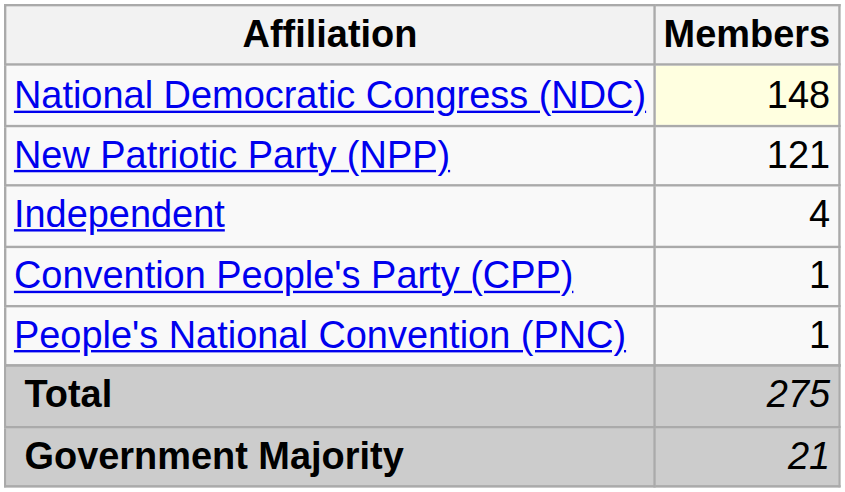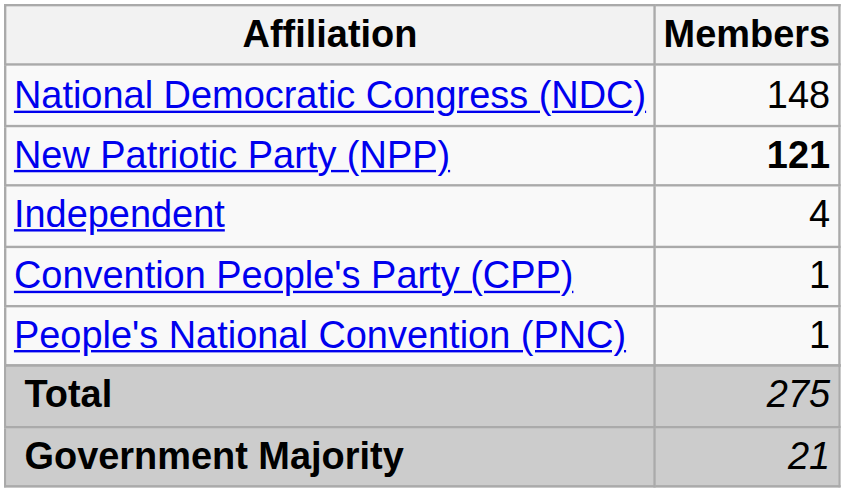(798, 94) lightyellow background -> (798, 94) no background
(798, 154) normal -> (798, 154) bold
